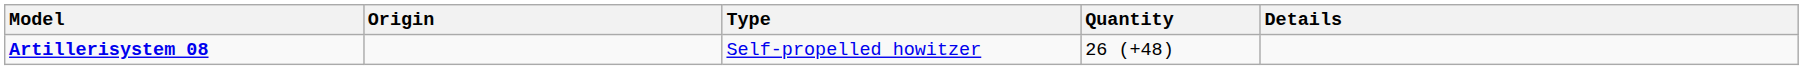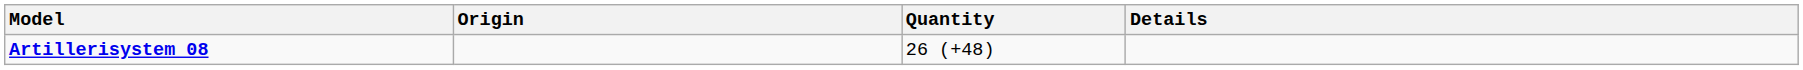- column: (749, 20)
